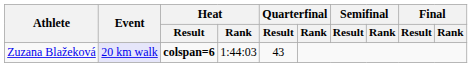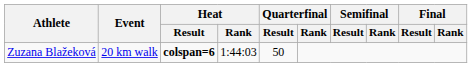(130, 53) lavender background -> (130, 53) no background
(278, 53) 43 -> (278, 53) 50
